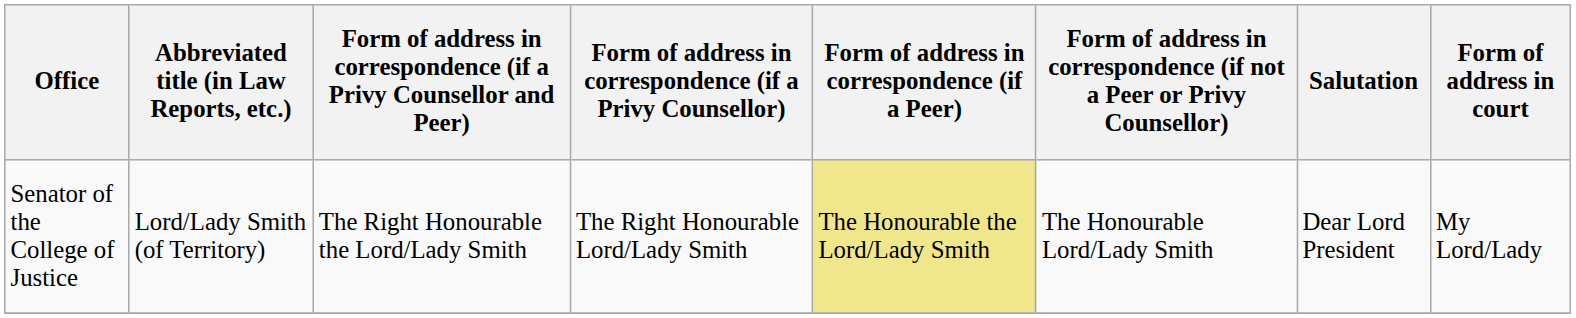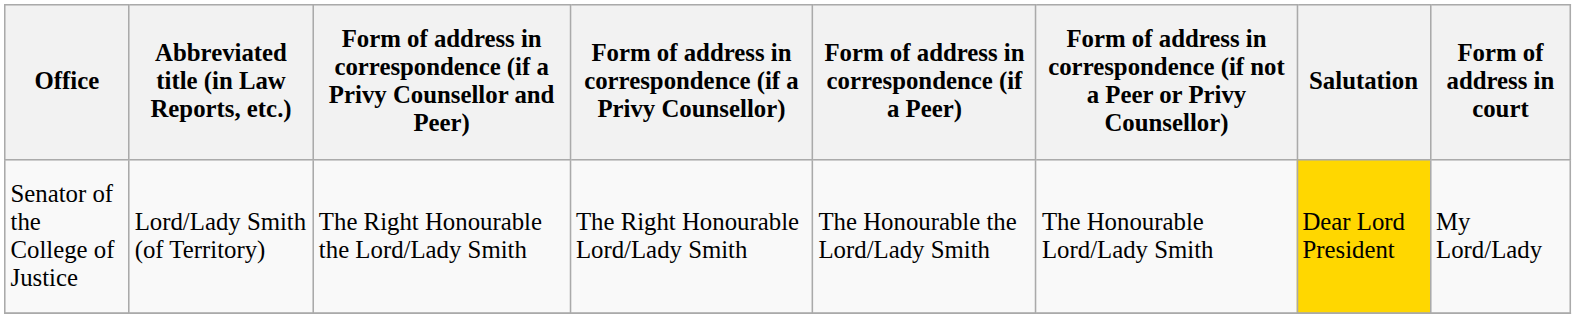(918, 235) khaki background -> (918, 235) no background
(1354, 235) no background -> (1354, 235) gold background
